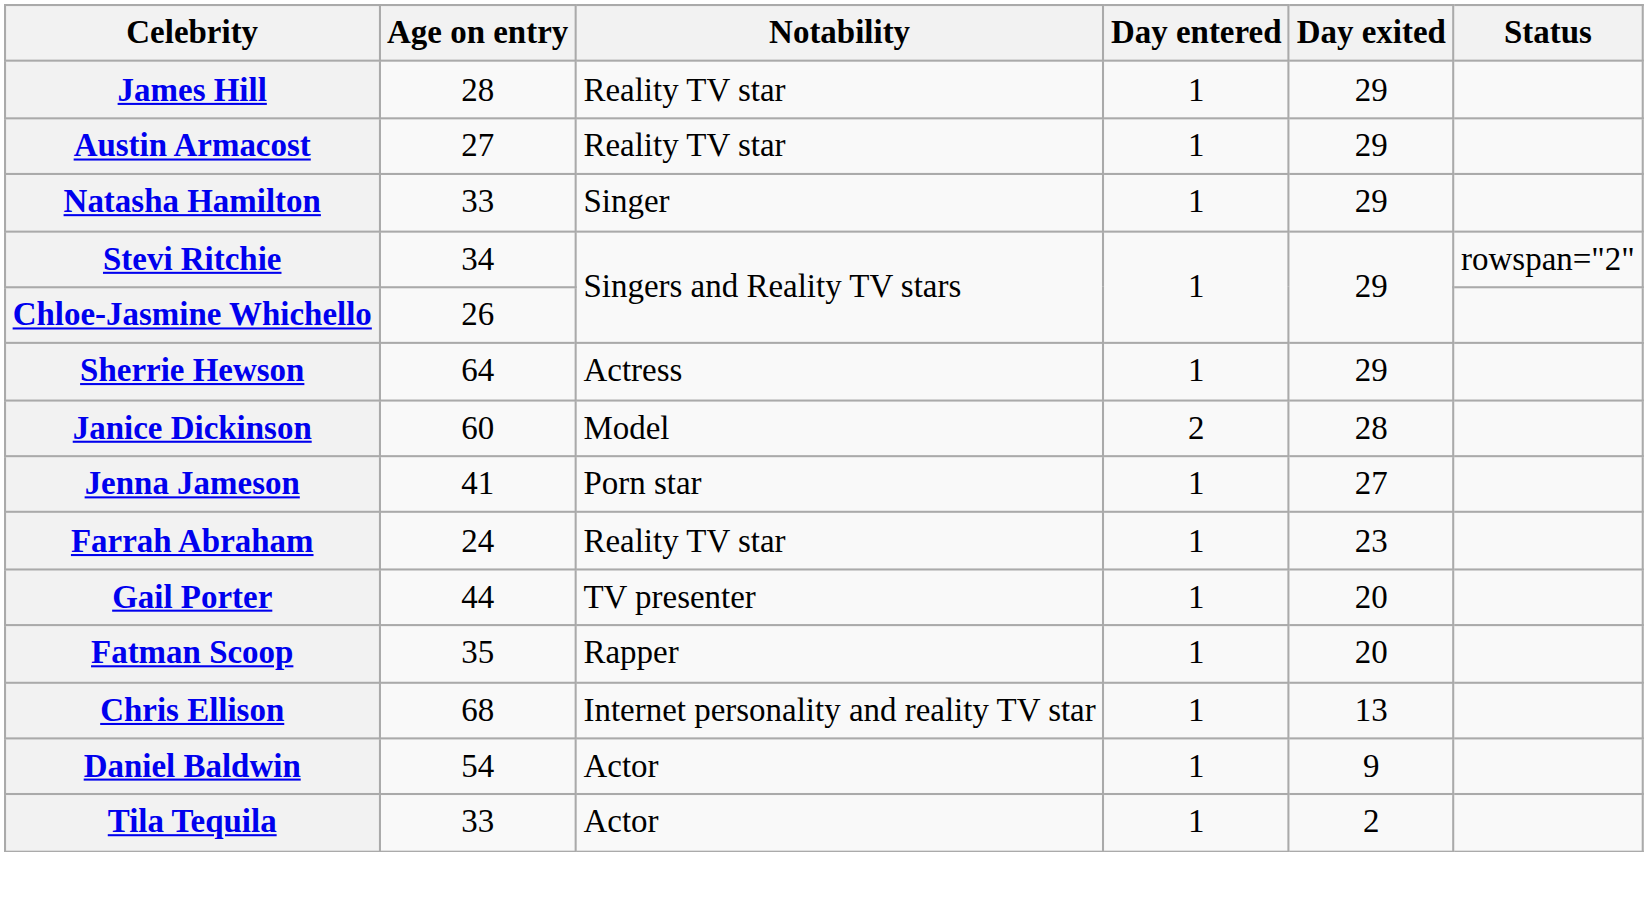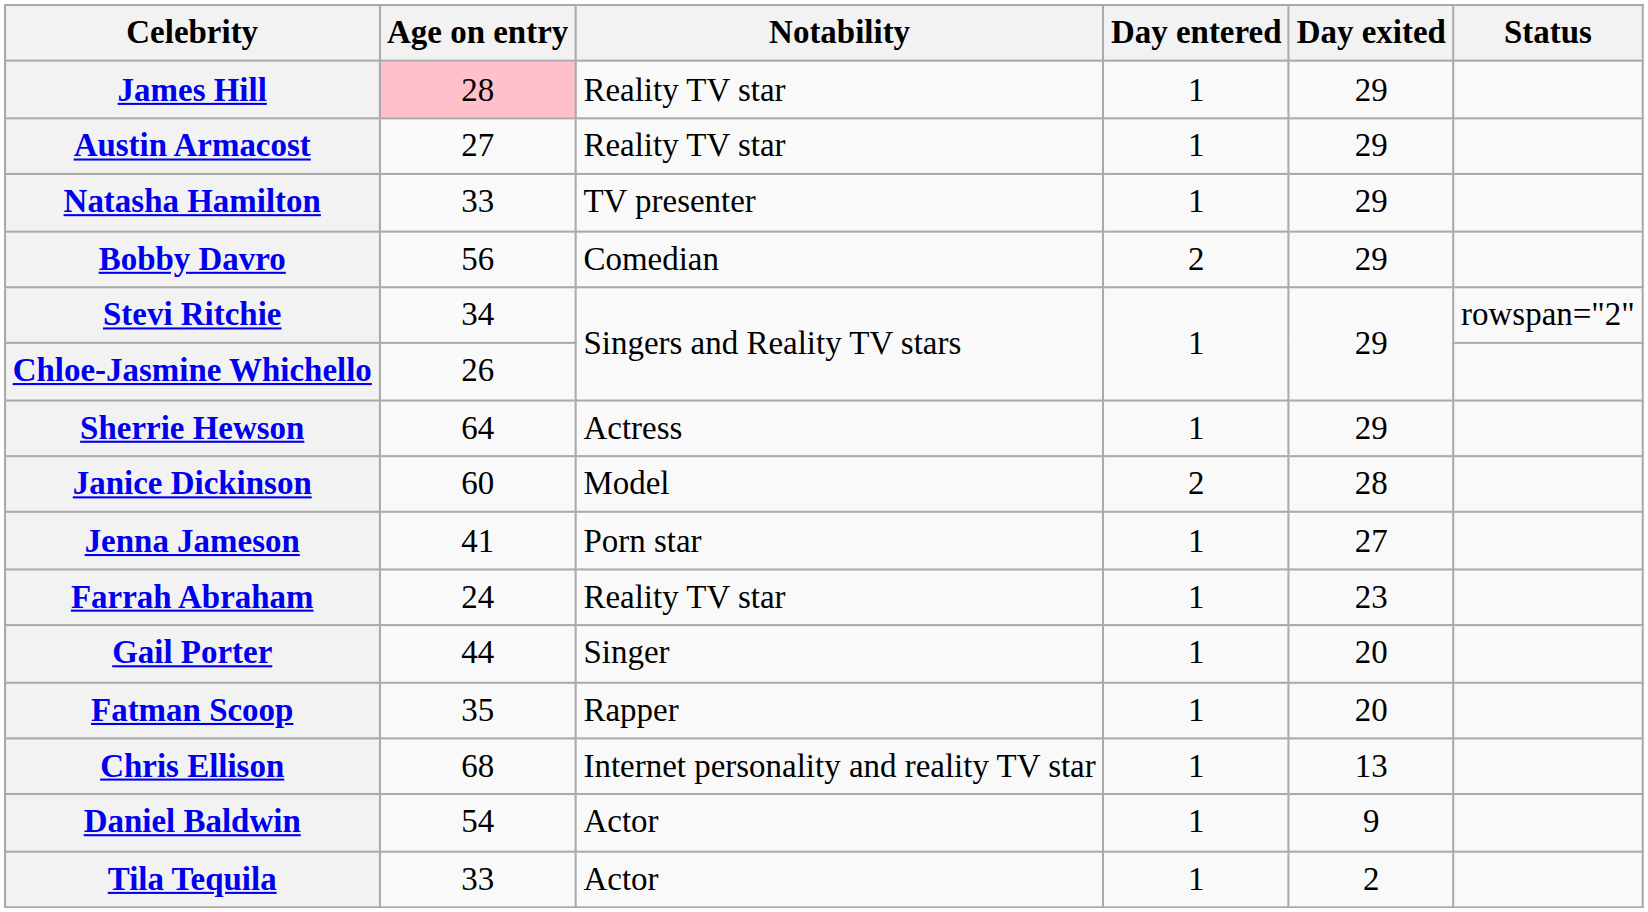(478, 89) no background -> (478, 89) pink background
(627, 201) Singer -> (670, 201) TV presenter
+ row: (192, 258)
(670, 596) TV presenter -> (627, 653) Singer
